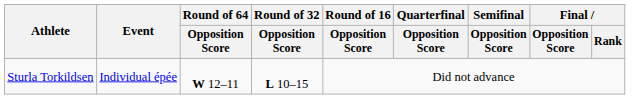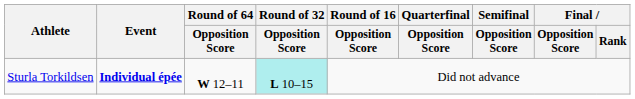(138, 76) normal -> (141, 76) bold
(287, 84) no background -> (292, 84) paleturquoise background
